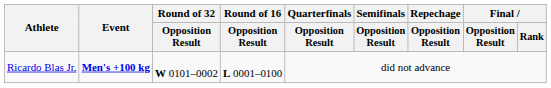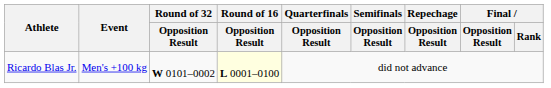(116, 67) bold -> (114, 67) normal
(253, 74) no background -> (250, 74) lightyellow background
